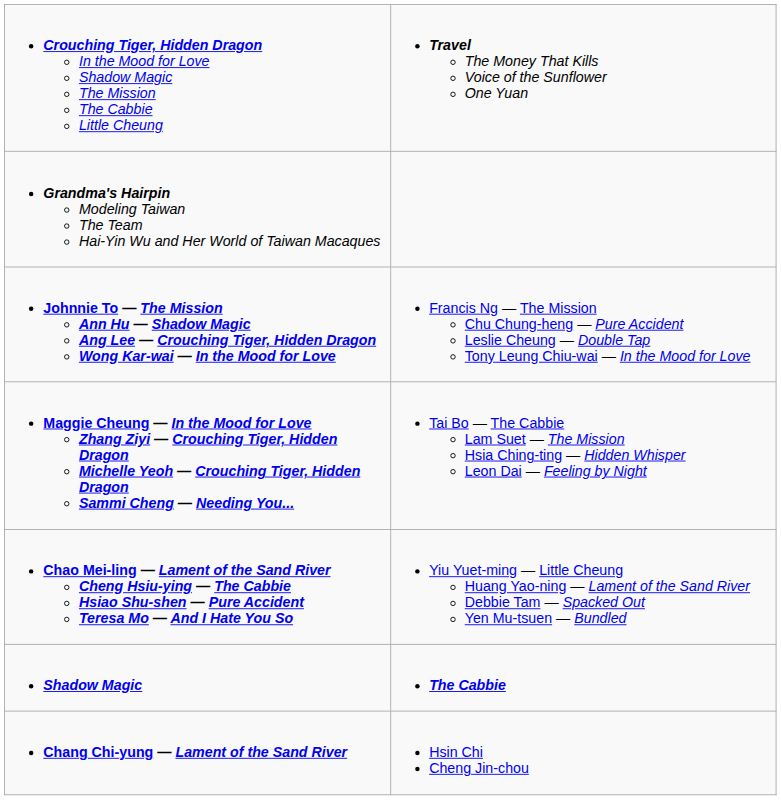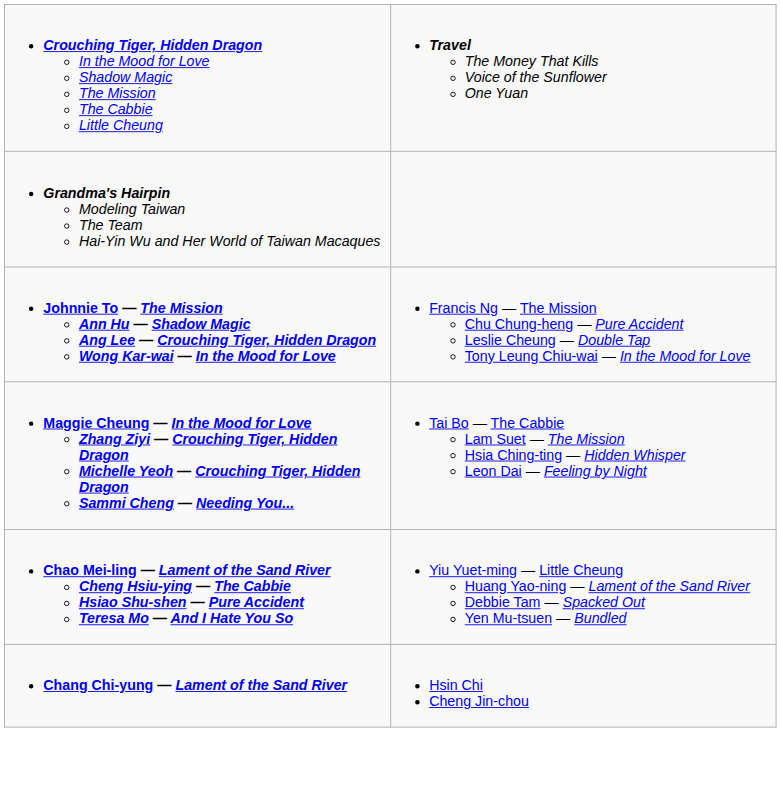- row: (197, 686)
